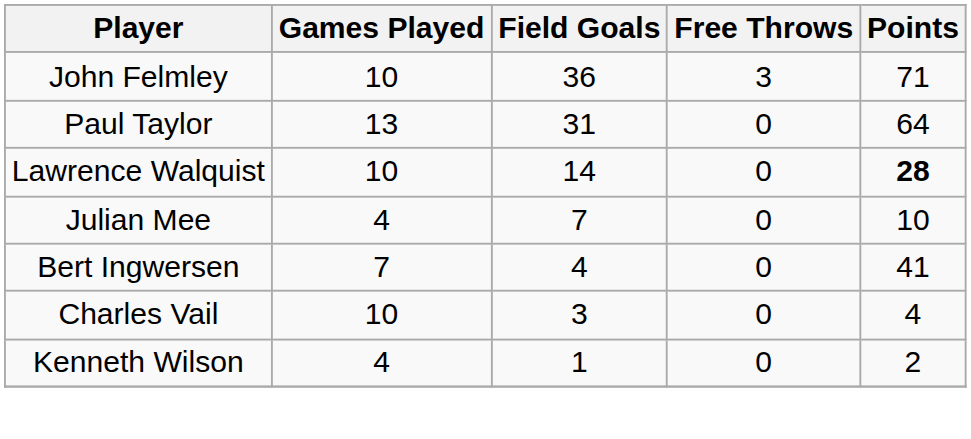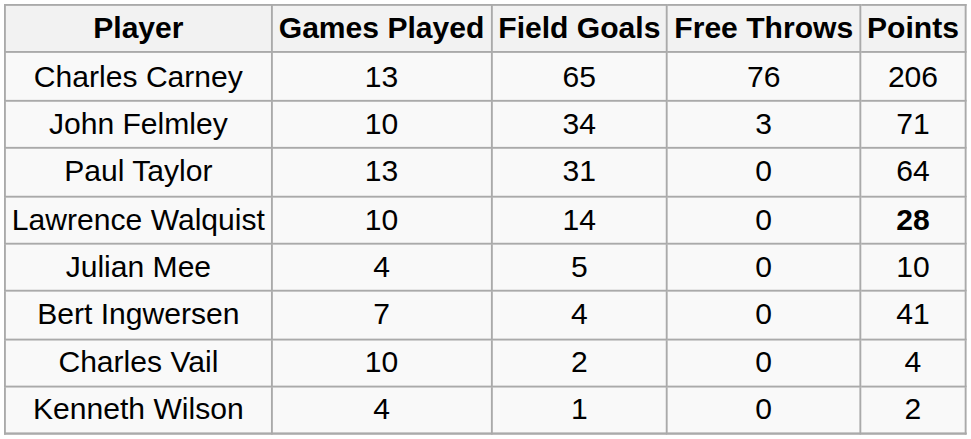+ row: (138, 76)
(579, 76) 36 -> (579, 123) 34
(579, 219) 7 -> (579, 266) 5
(579, 314) 3 -> (579, 362) 2
